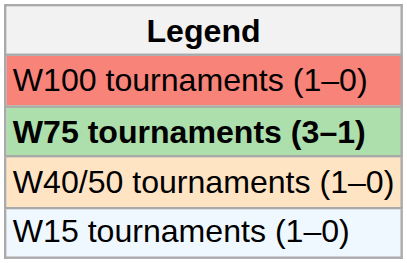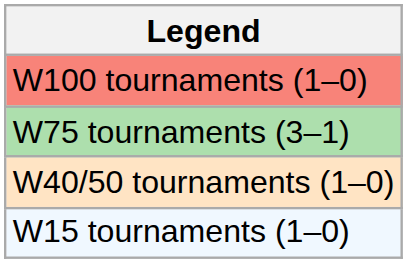(189, 131) bold -> (181, 131) normal
